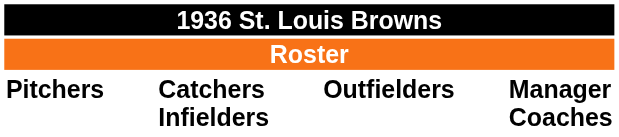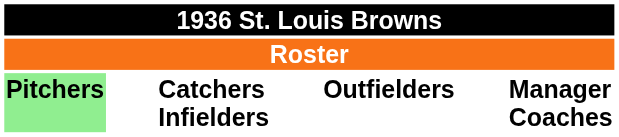(55, 89) no background -> (55, 89) lightgreen background
